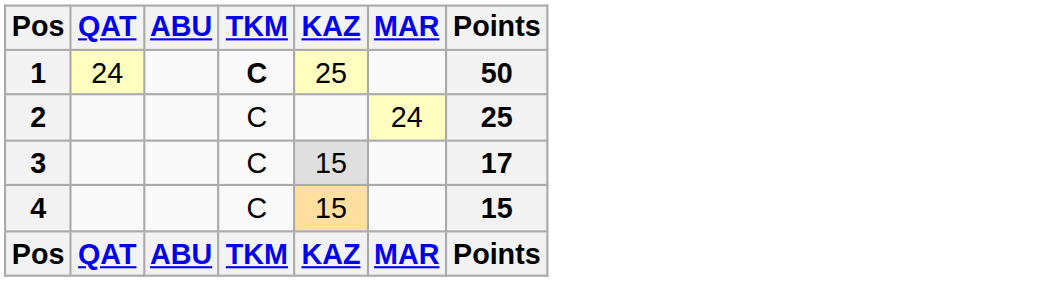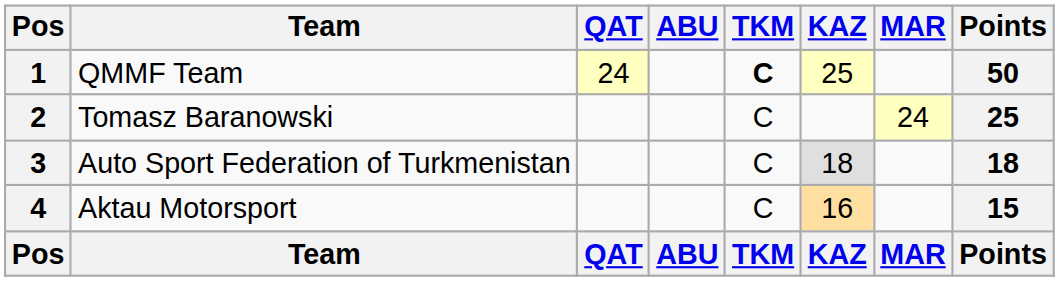+ column: (324, 27)
(331, 163) 15 -> (837, 163) 18
(497, 163) 17 -> (1003, 163) 18
(331, 208) 15 -> (837, 208) 16
